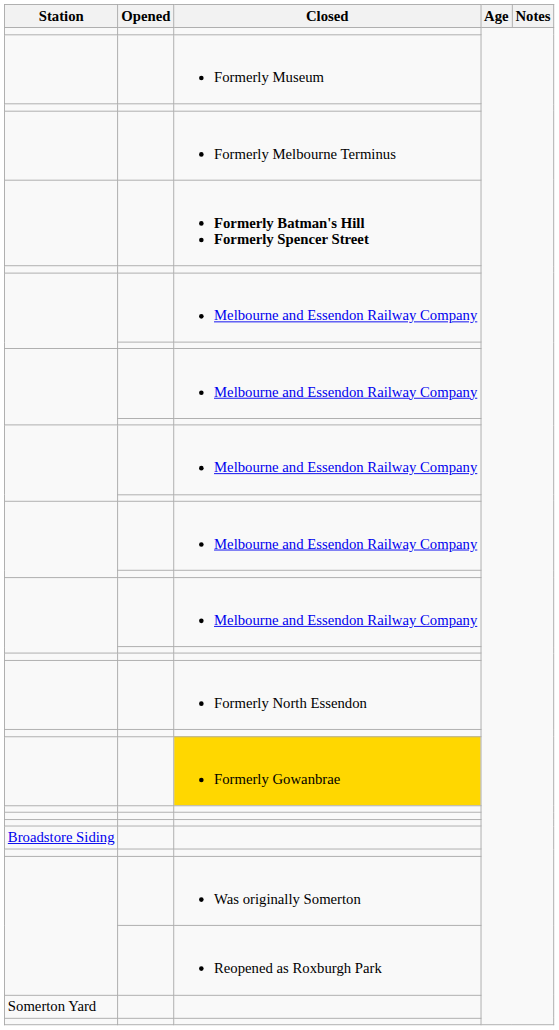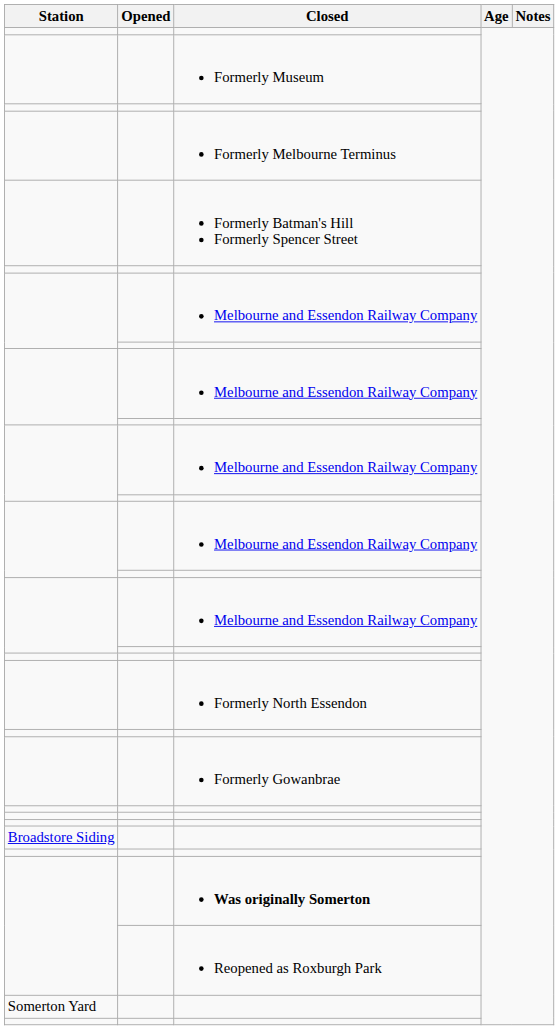(327, 231) bold -> (327, 231) normal
(327, 779) gold background -> (327, 779) no background
(327, 899) normal -> (327, 899) bold
